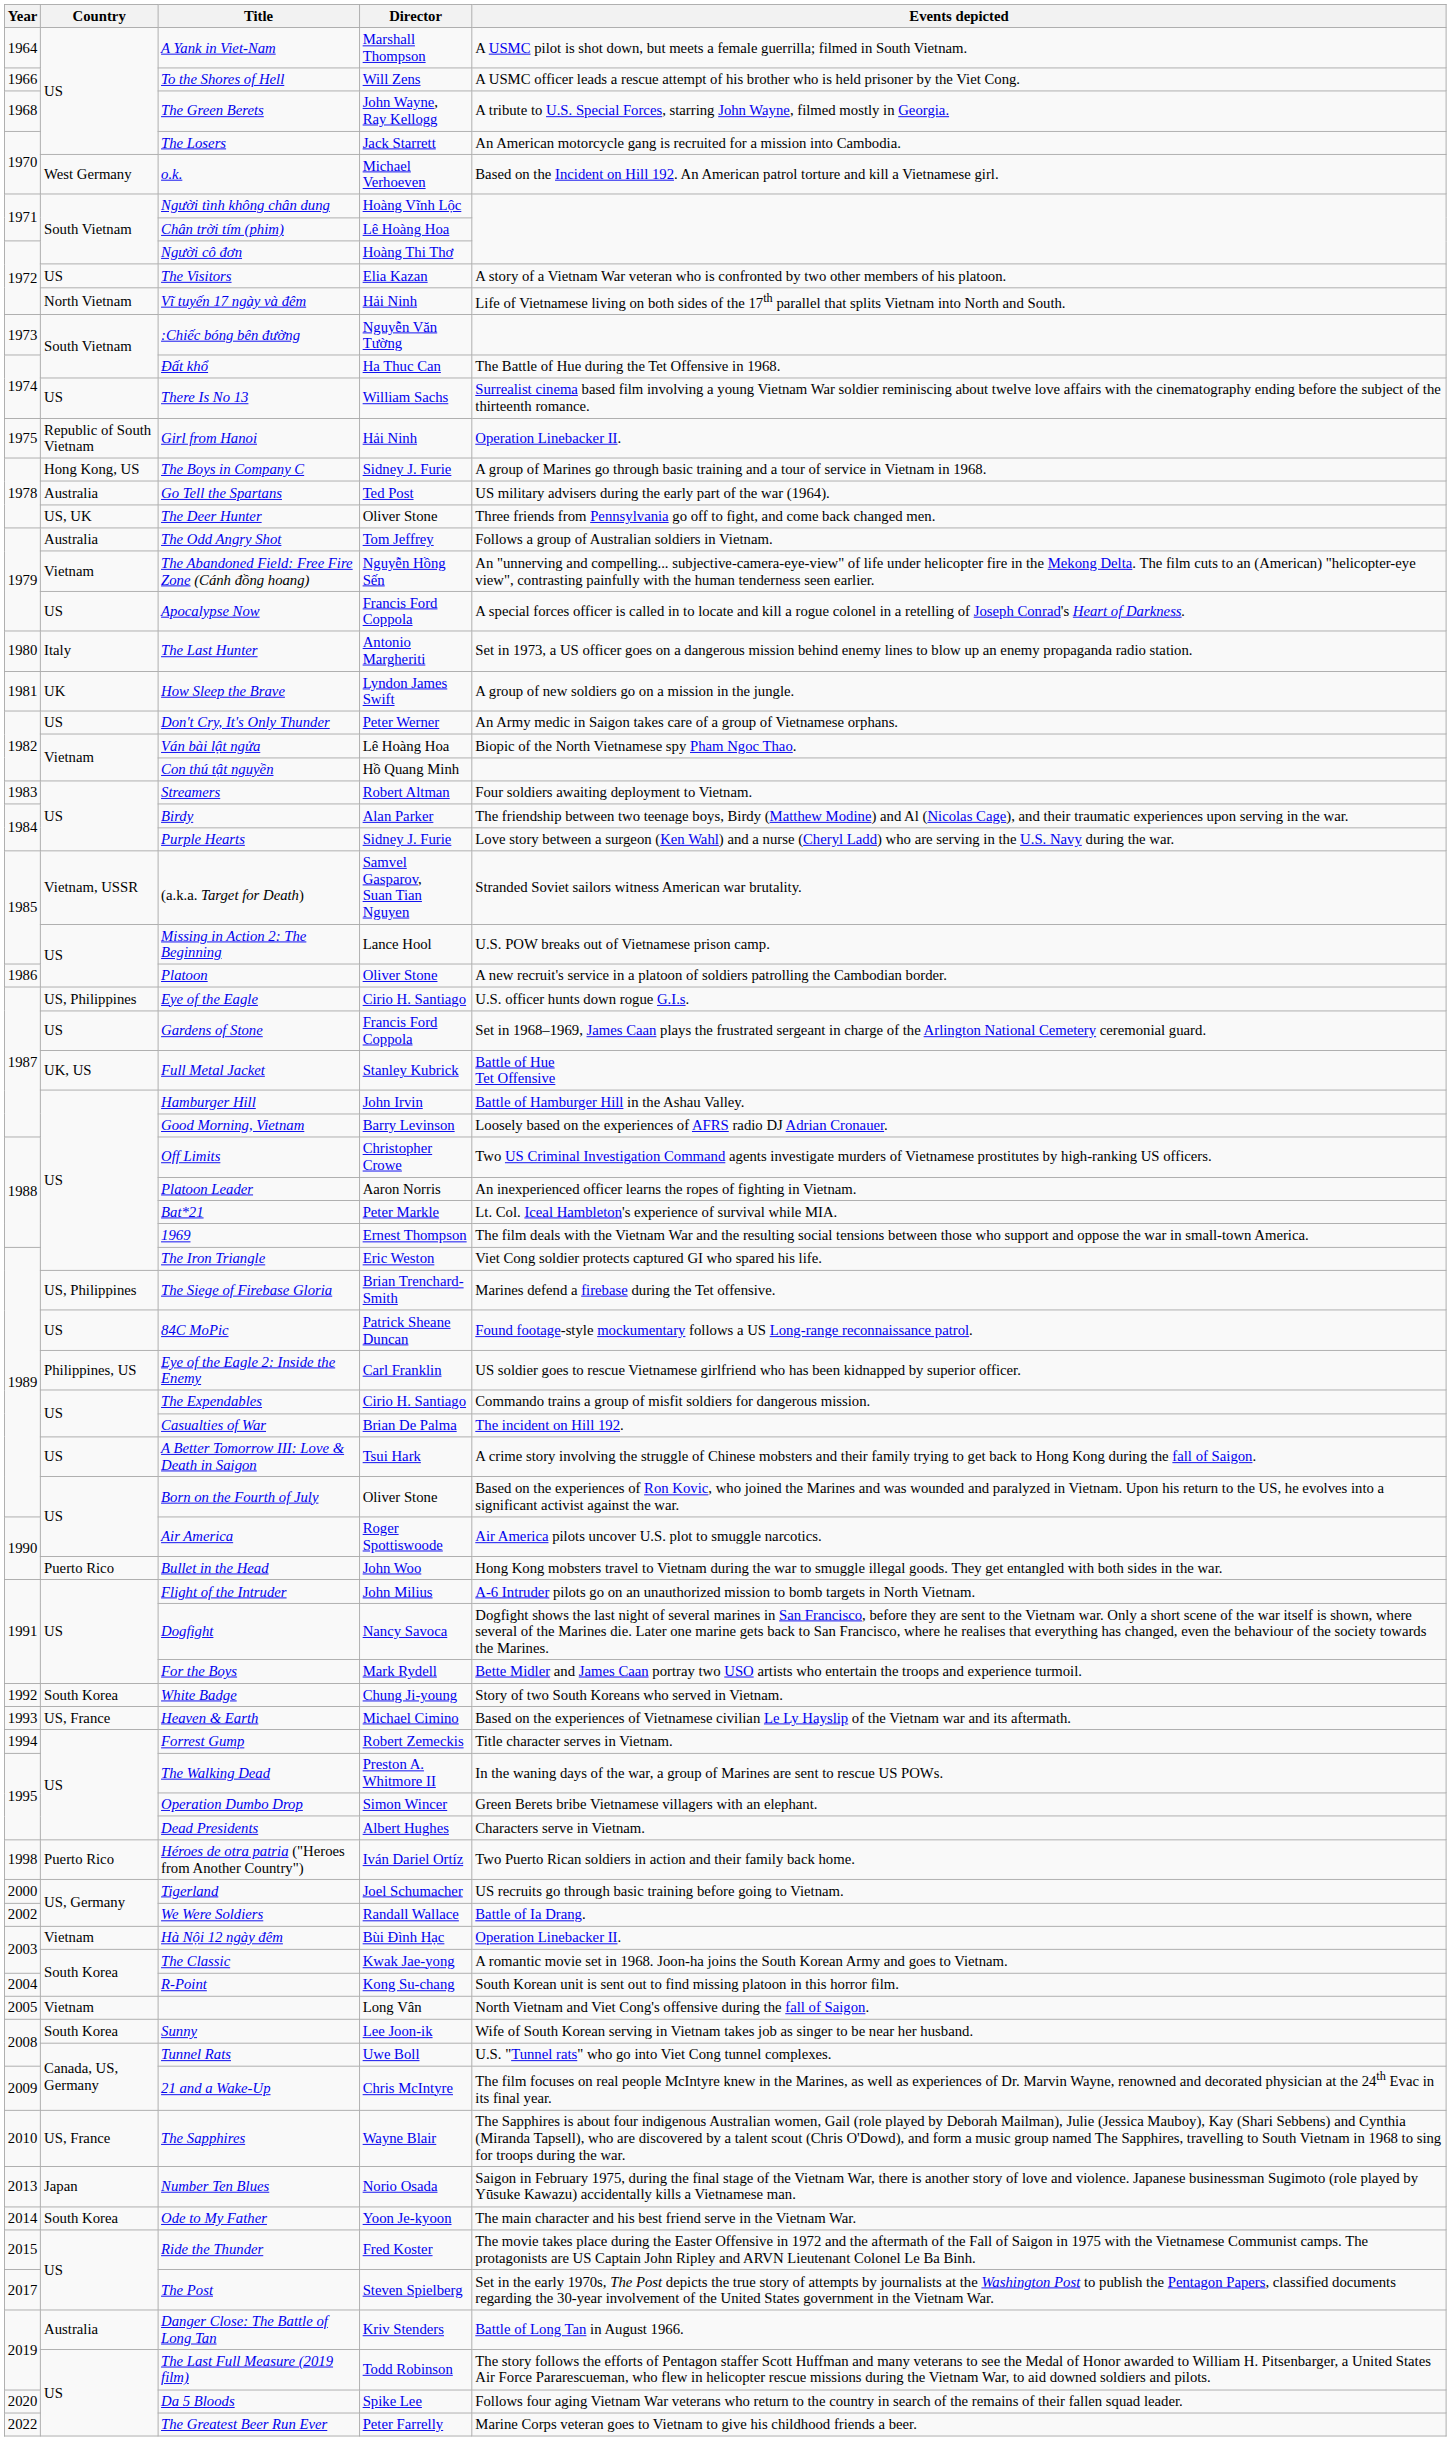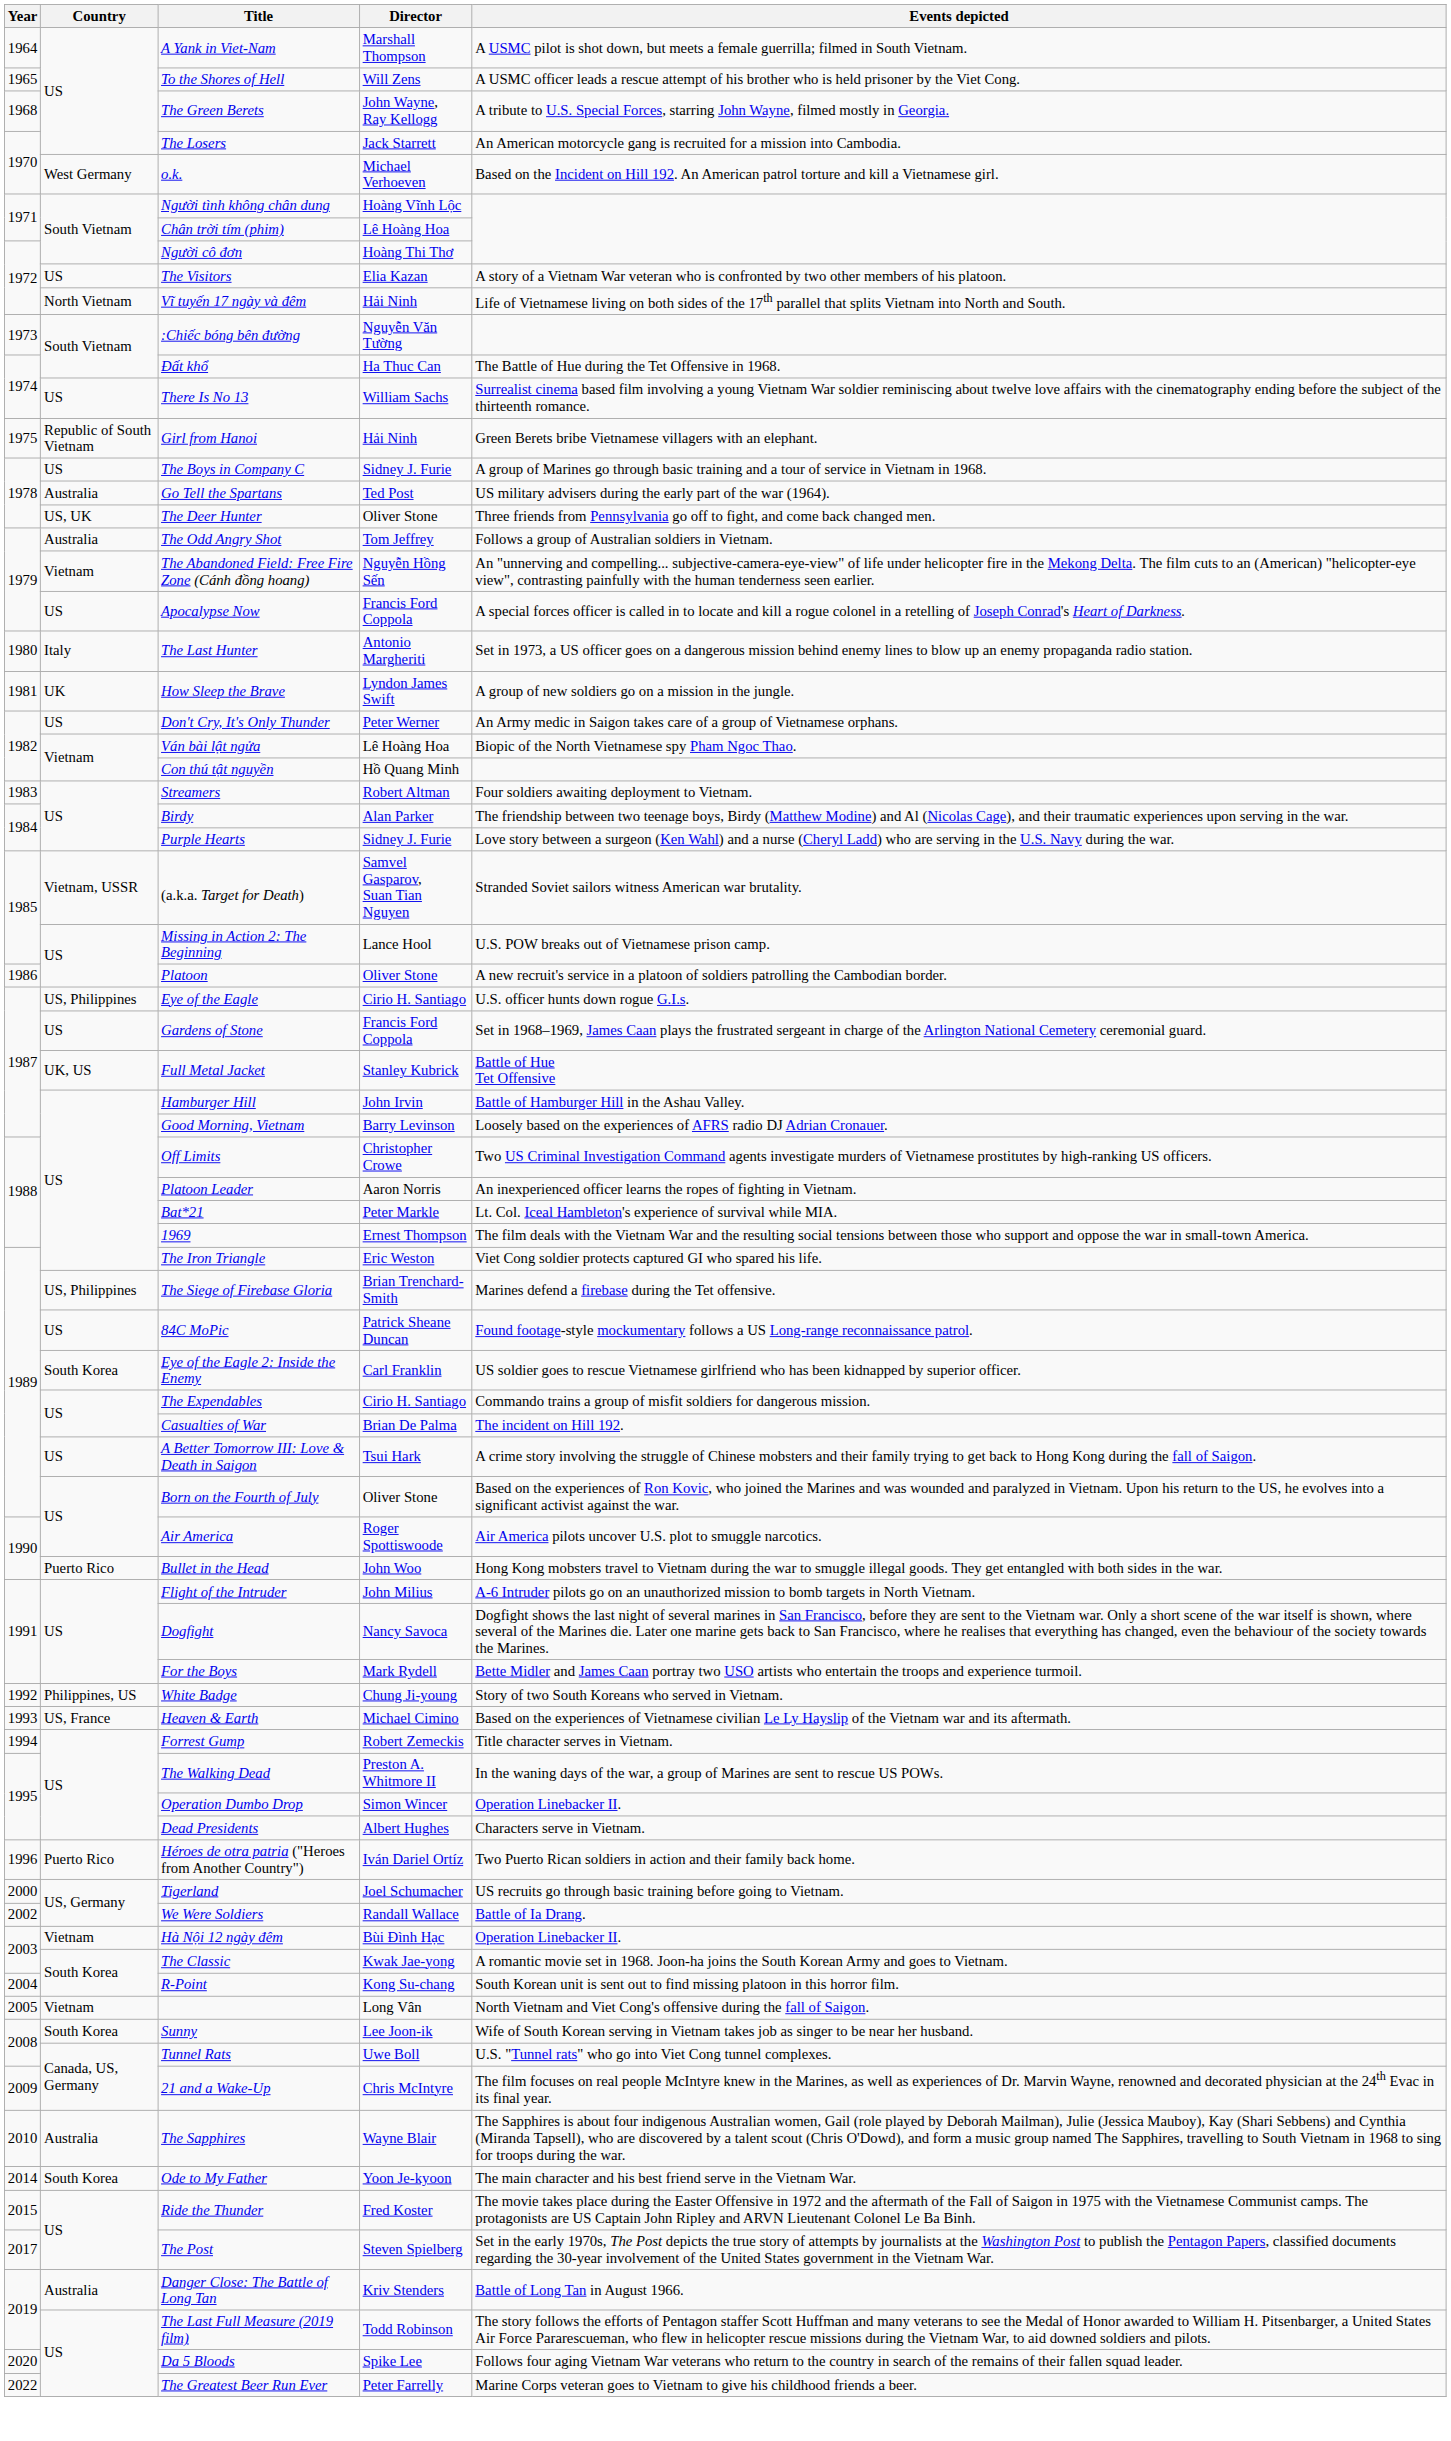(23, 79) 1966 -> (23, 79) 1965
(548, 438) Operation Linebacker II. -> (646, 438) Green Berets bribe Vietnamese villagers with an elephant.
(92, 469) Hong Kong, US -> (53, 469) US
(90, 1370) Philippines, US -> (81, 1370) South Korea
(81, 1694) South Korea -> (90, 1694) Philippines, US
(646, 1804) Green Berets bribe Vietnamese villagers with an elephant. -> (548, 1804) Operation Linebacker II.
(23, 1859) 1998 -> (23, 1859) 1996
(77, 2138) US, France -> (71, 2138) Australia
- row: (215, 2186)
